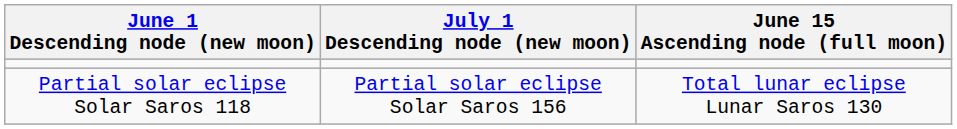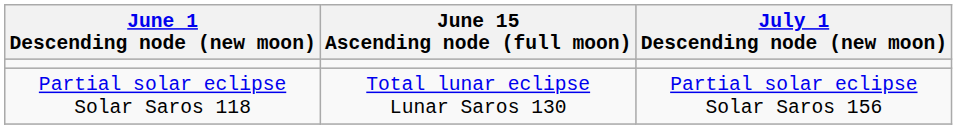columns swapped: (794, 32) <-> (478, 32)
